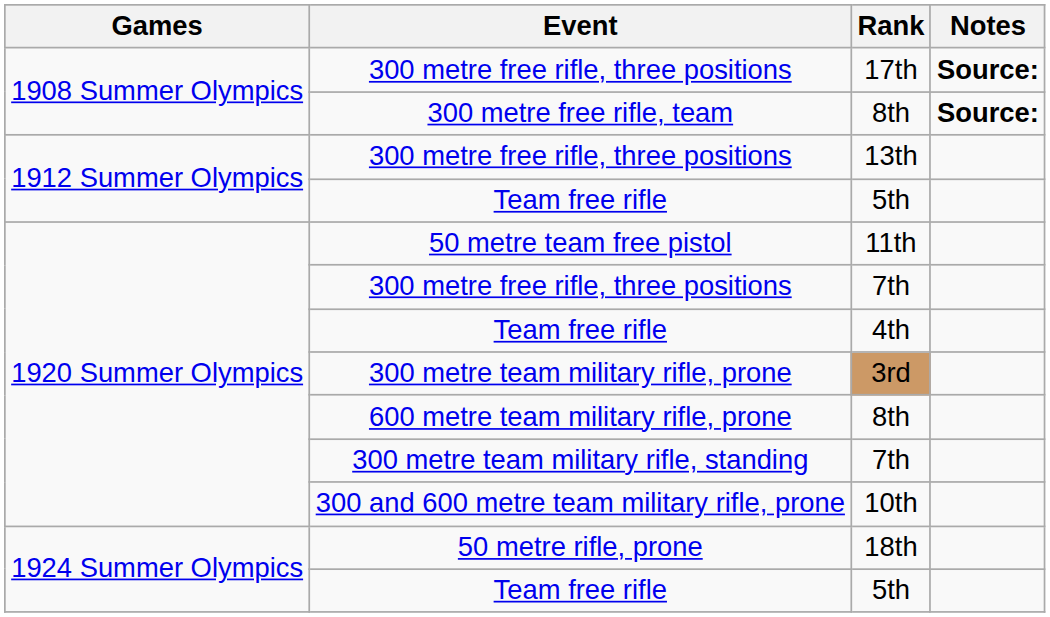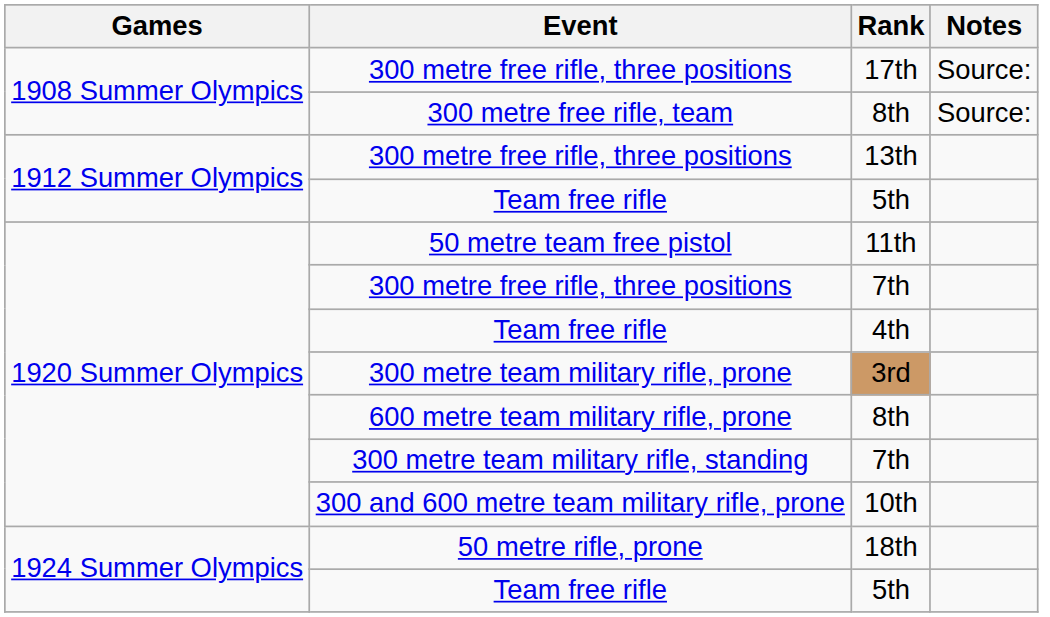(988, 69) bold -> (984, 69) normal
(988, 112) bold -> (984, 112) normal
